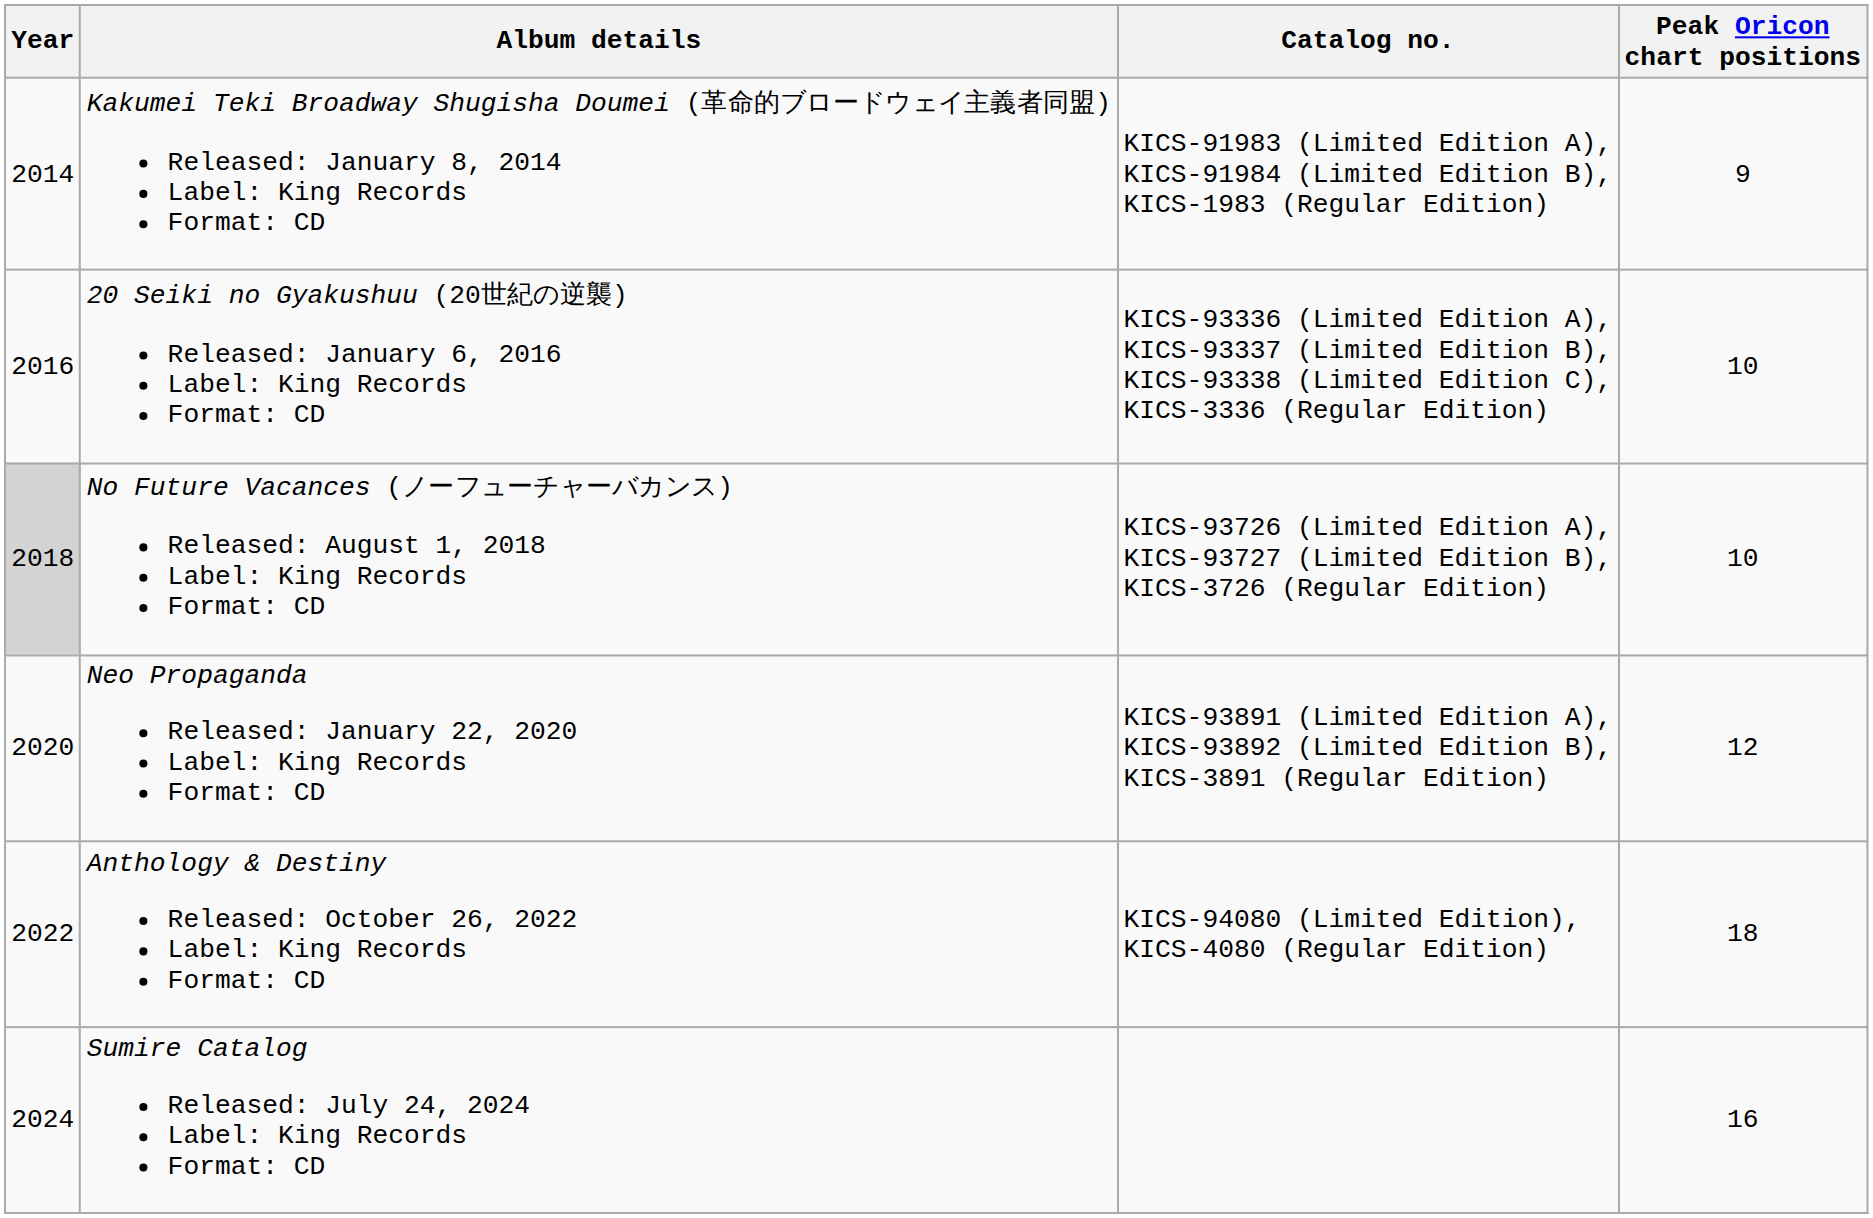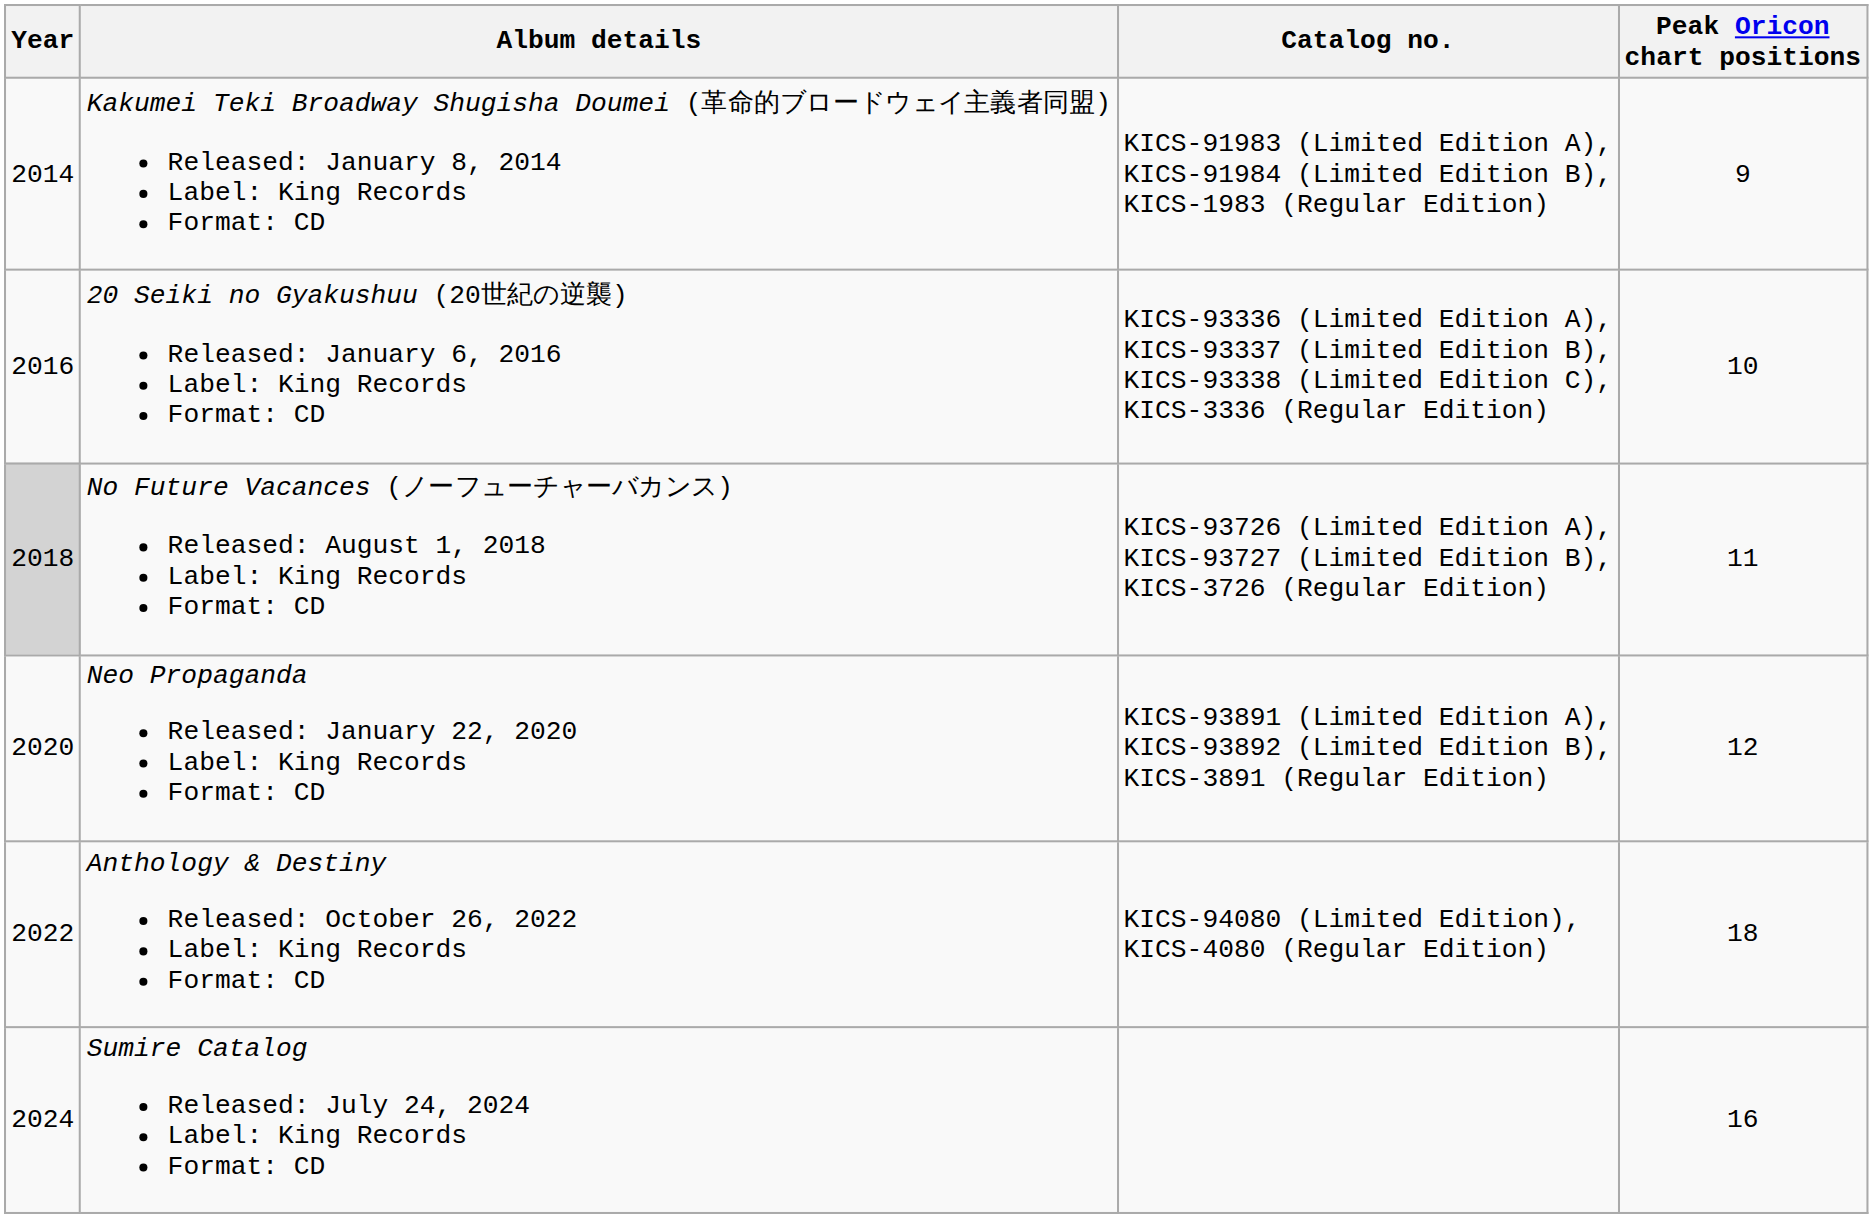(1743, 559) 10 -> (1743, 559) 11
